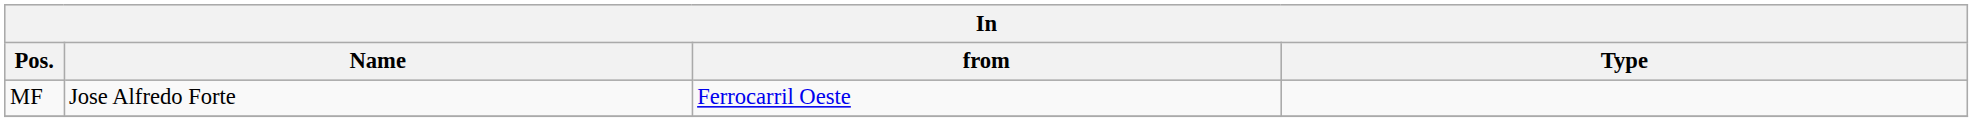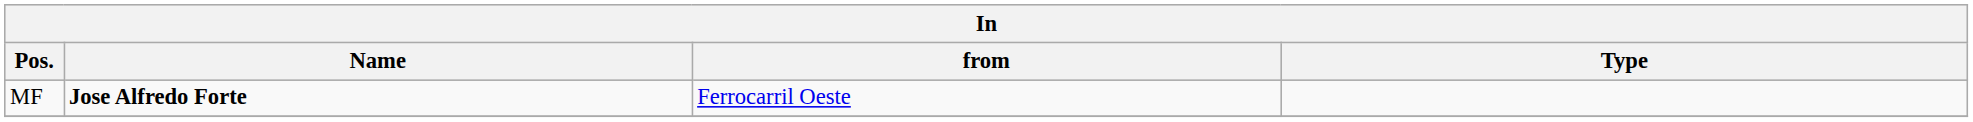(152, 98) normal -> (158, 98) bold
